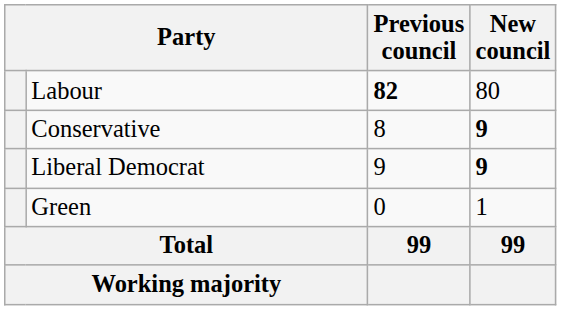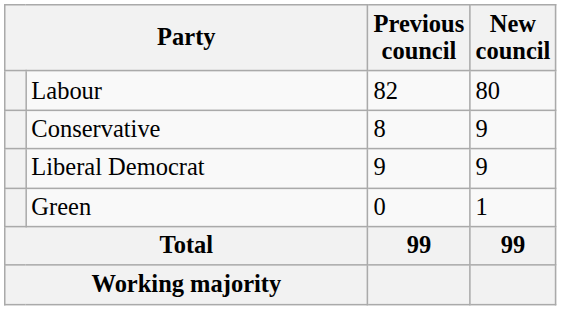(386, 90) bold -> (386, 90) normal
(482, 129) bold -> (482, 129) normal
(482, 167) bold -> (482, 167) normal
